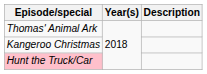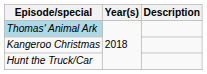(52, 28) no background -> (52, 28) lightblue background
(50, 61) pink background -> (50, 61) no background
